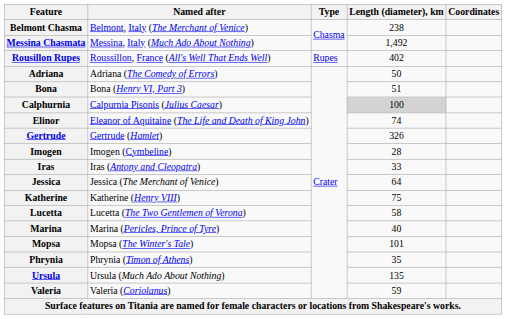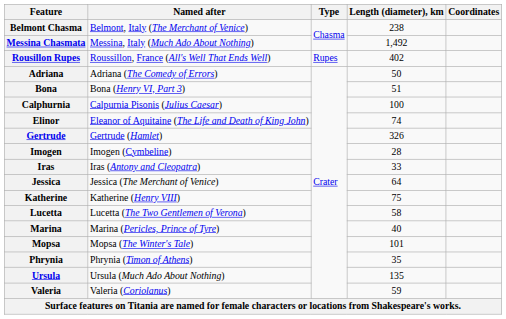(396, 105) lightgrey background -> (396, 105) no background
